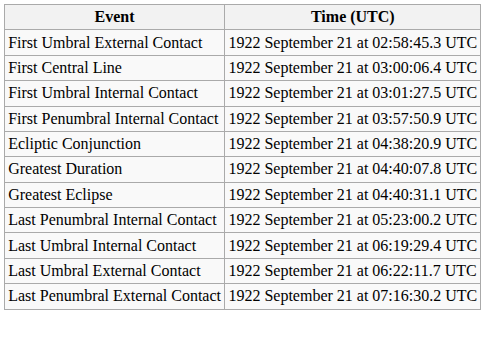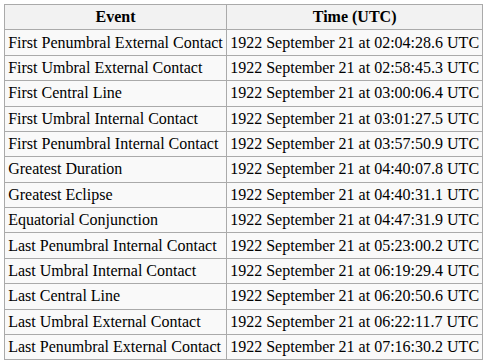+ row: (116, 42)
- row: (75, 144)
+ row: (83, 220)
+ row: (64, 296)
